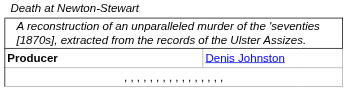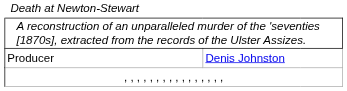(33, 58) bold -> (31, 58) normal
